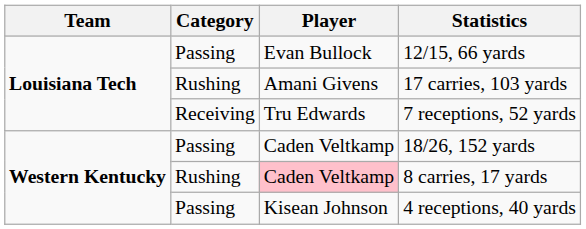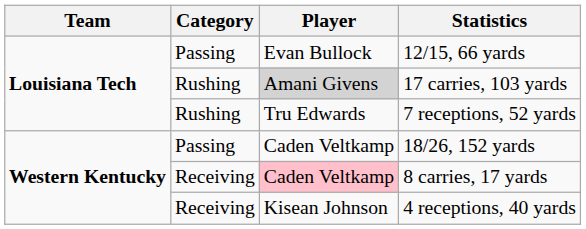(321, 83) no background -> (321, 83) lightgrey background
(215, 114) Receiving -> (208, 114) Rushing
(208, 176) Rushing -> (215, 176) Receiving
(205, 208) Passing -> (215, 208) Receiving
